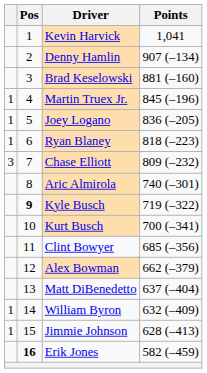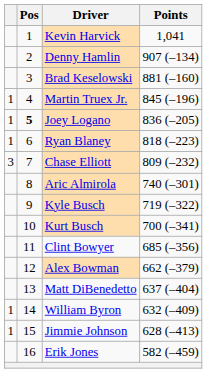(29, 120) normal -> (29, 120) bold
(29, 204) bold -> (29, 204) normal
(29, 352) bold -> (29, 352) normal
